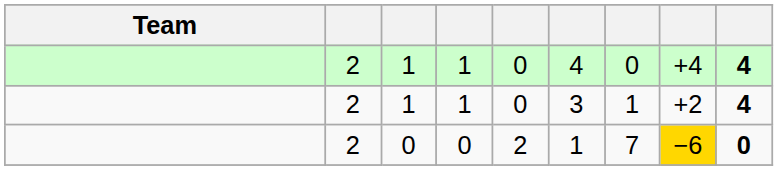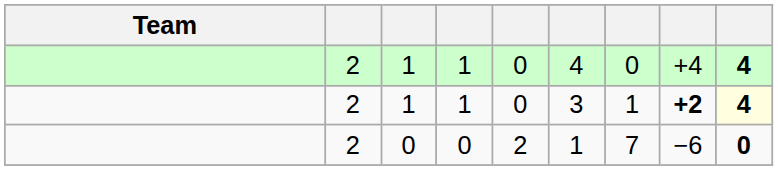(688, 105) normal -> (688, 105) bold
(744, 105) no background -> (744, 105) lightyellow background
(688, 145) gold background -> (688, 145) no background
